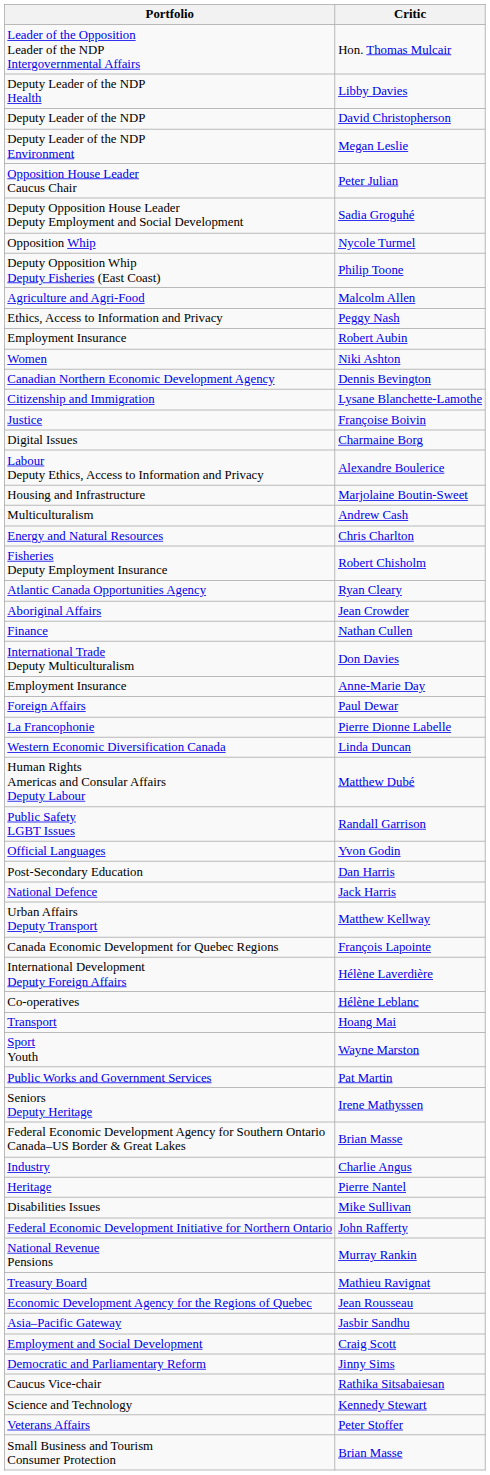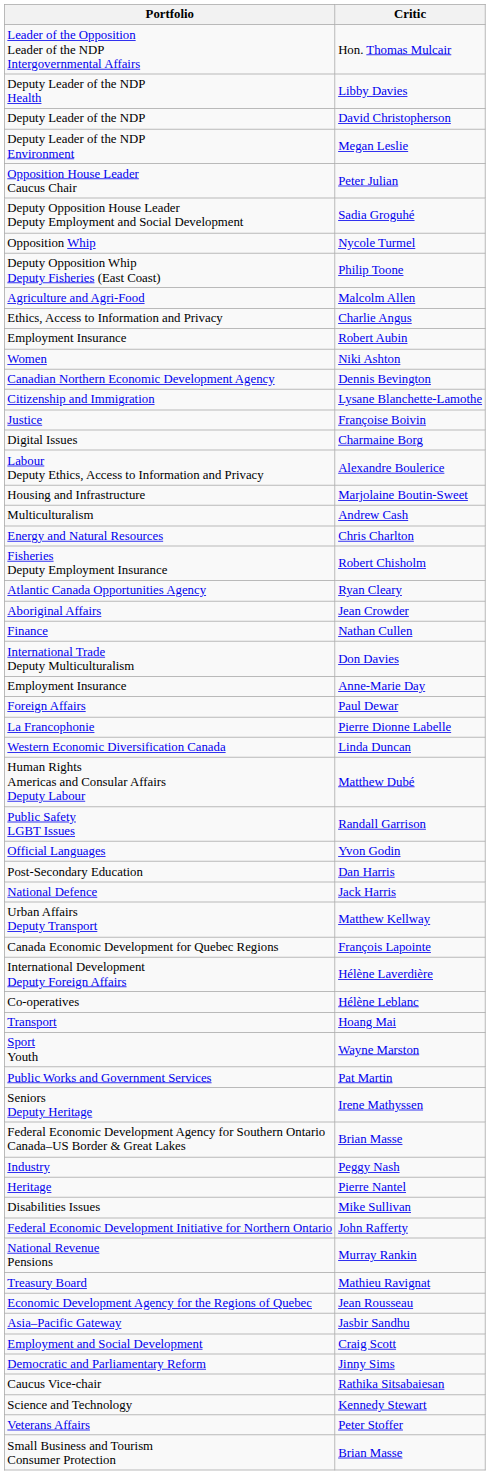(369, 318) Peggy Nash -> (375, 318) Charlie Angus
(375, 1167) Charlie Angus -> (369, 1167) Peggy Nash
